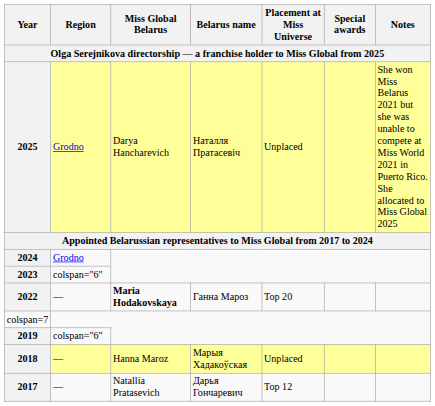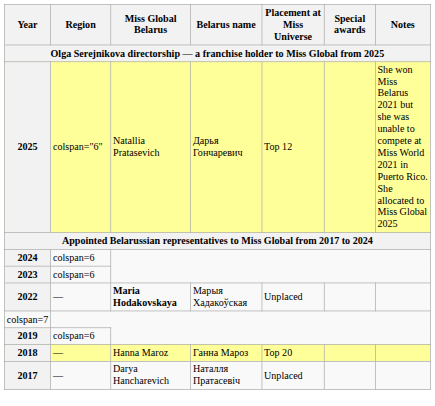(68, 147) Grodno -> (78, 147) colspan="6"
(141, 147) Darya Hancharevich -> (136, 147) Natallia Pratasevich
(217, 147) Наталля Пратасевіч -> (218, 147) Дарья Гончаревич
(283, 147) Unplaced -> (278, 147) Top 12
(68, 258) Grodno -> (74, 258) colspan=6
(78, 274) colspan="6" -> (74, 274) colspan=6
(221, 297) Ганна Мароз -> (220, 297) Марыя Хадакоўская
(278, 297) Top 20 -> (283, 297) Unplaced
(78, 336) colspan="6" -> (74, 336) colspan=6
(220, 359) Марыя Хадакоўская -> (221, 353) Ганна Мароз
(283, 359) Unplaced -> (278, 353) Top 20
(136, 387) Natallia Pratasevich -> (141, 375) Darya Hancharevich
(218, 387) Дарья Гончаревич -> (217, 375) Наталля Пратасевіч
(278, 387) Top 12 -> (283, 375) Unplaced
